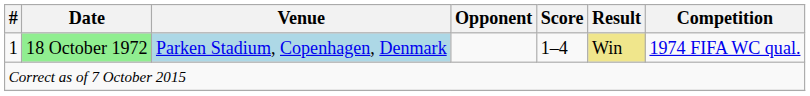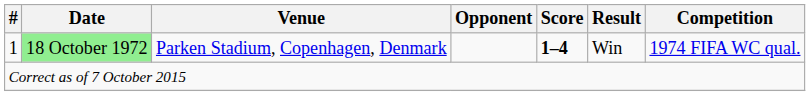(301, 47) lightblue background -> (301, 47) no background
(554, 47) normal -> (554, 47) bold
(607, 47) khaki background -> (607, 47) no background
